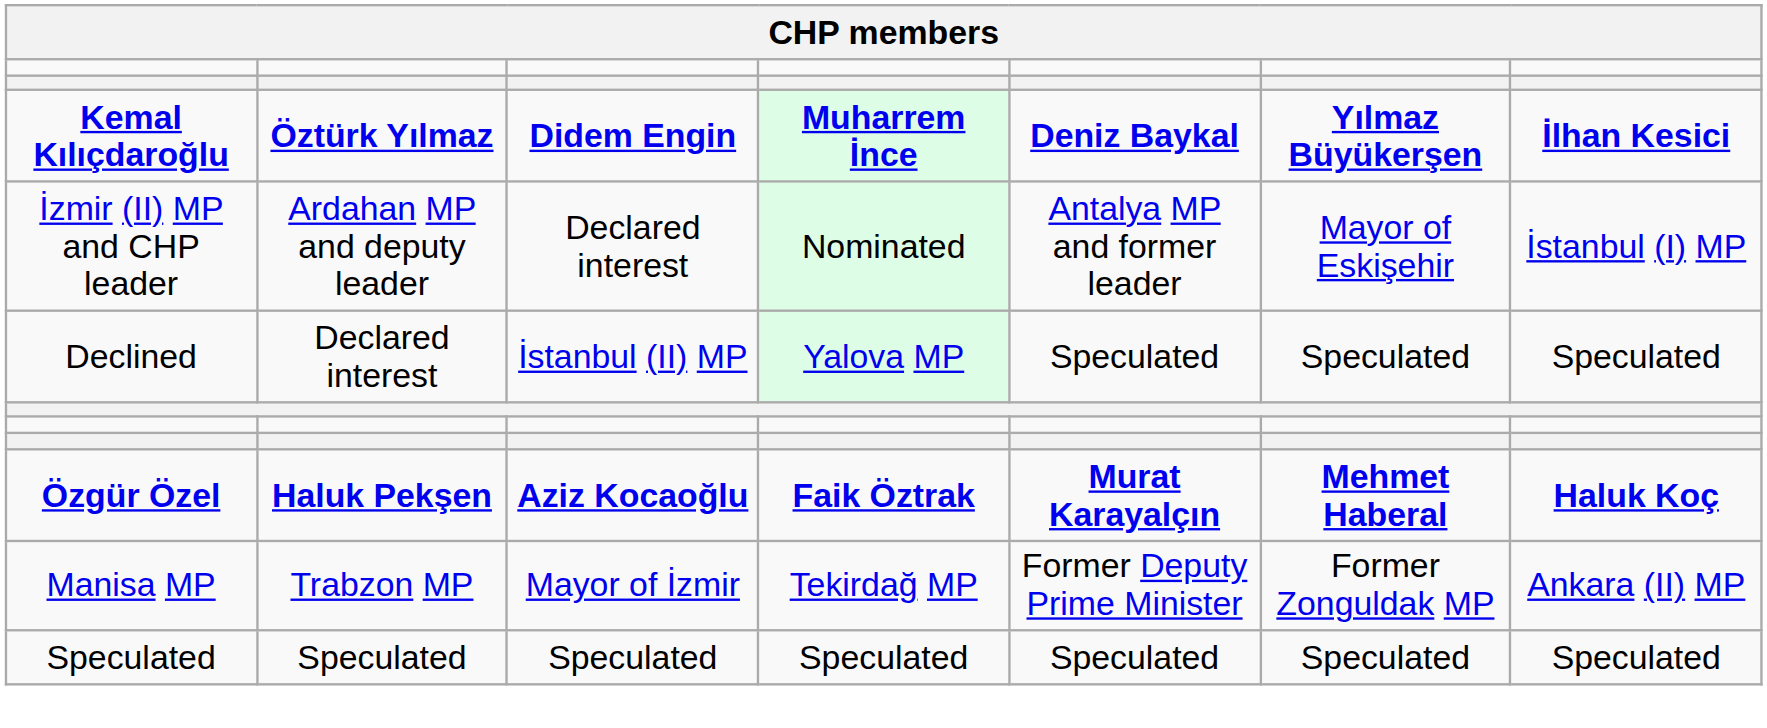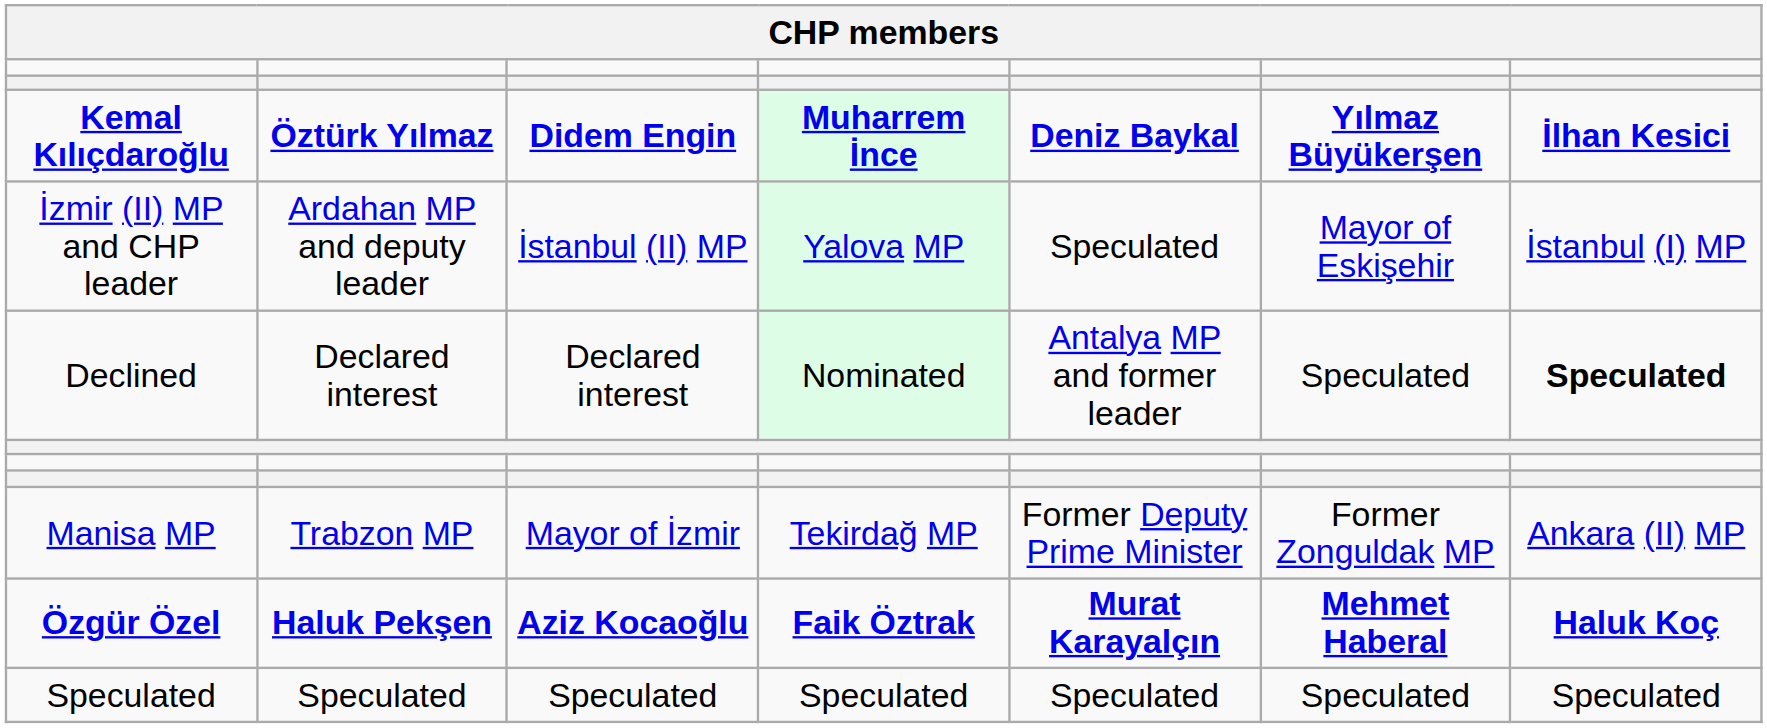(633, 246) Declared interest -> (633, 246) İstanbul (II) MP
(884, 246) Nominated -> (884, 246) Yalova MP
(1135, 246) Antalya MP and former leader -> (1135, 246) Speculated
(633, 356) İstanbul (II) MP -> (633, 375) Declared interest
(884, 356) Yalova MP -> (884, 375) Nominated
(1135, 356) Speculated -> (1135, 375) Antalya MP and former leader
(1636, 356) normal -> (1636, 375) bold
rows swapped: (131, 495) <-> (131, 586)
